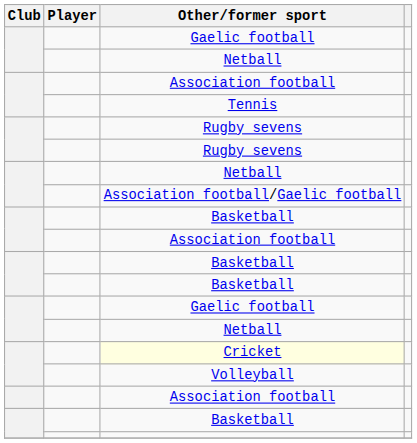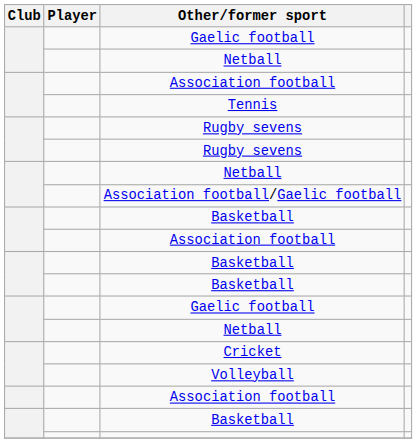(252, 353) lightyellow background -> (252, 353) no background
